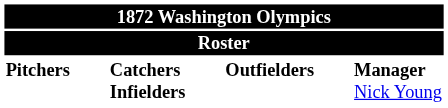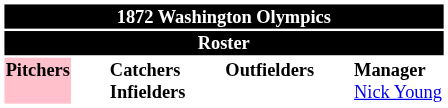(38, 69) no background -> (38, 69) pink background
